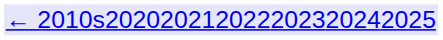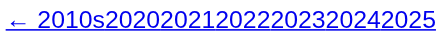(221, 19) lavender background -> (221, 19) no background
